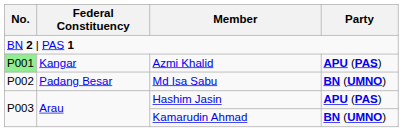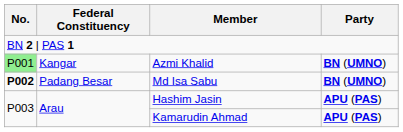(352, 63) APU (PAS) -> (355, 63) BN (UMNO)
(20, 81) normal -> (20, 81) bold
(355, 117) BN (UMNO) -> (352, 117) APU (PAS)
